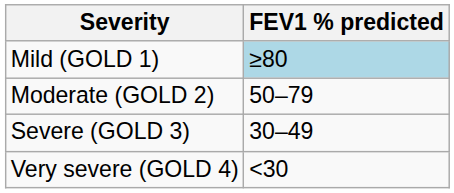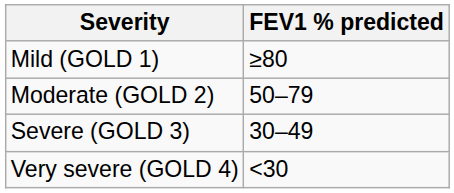(268, 59) lightblue background -> (268, 59) no background
